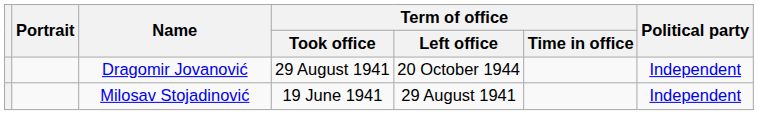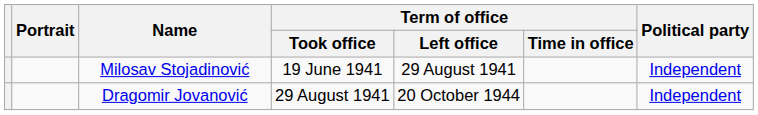rows swapped: (175, 95) <-> (175, 69)
